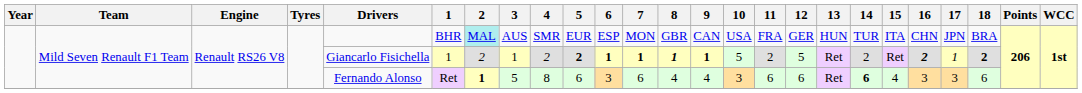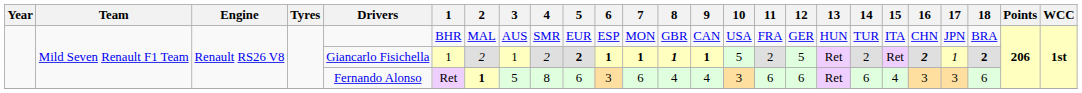(482, 36) paleturquoise background -> (482, 36) no background
(866, 78) bold -> (866, 78) normal
